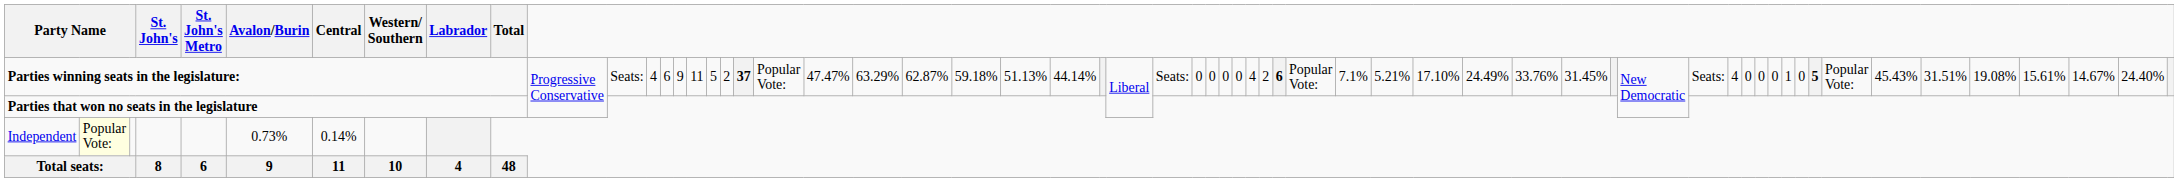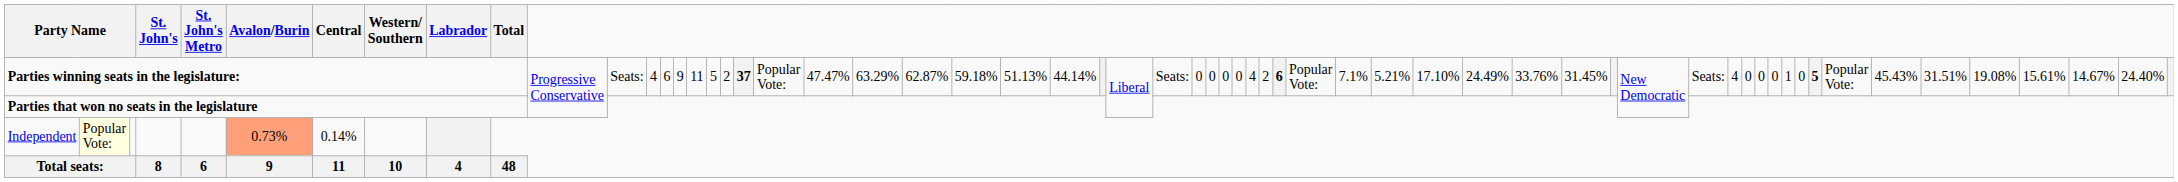(269, 136) no background -> (269, 136) lightsalmon background
